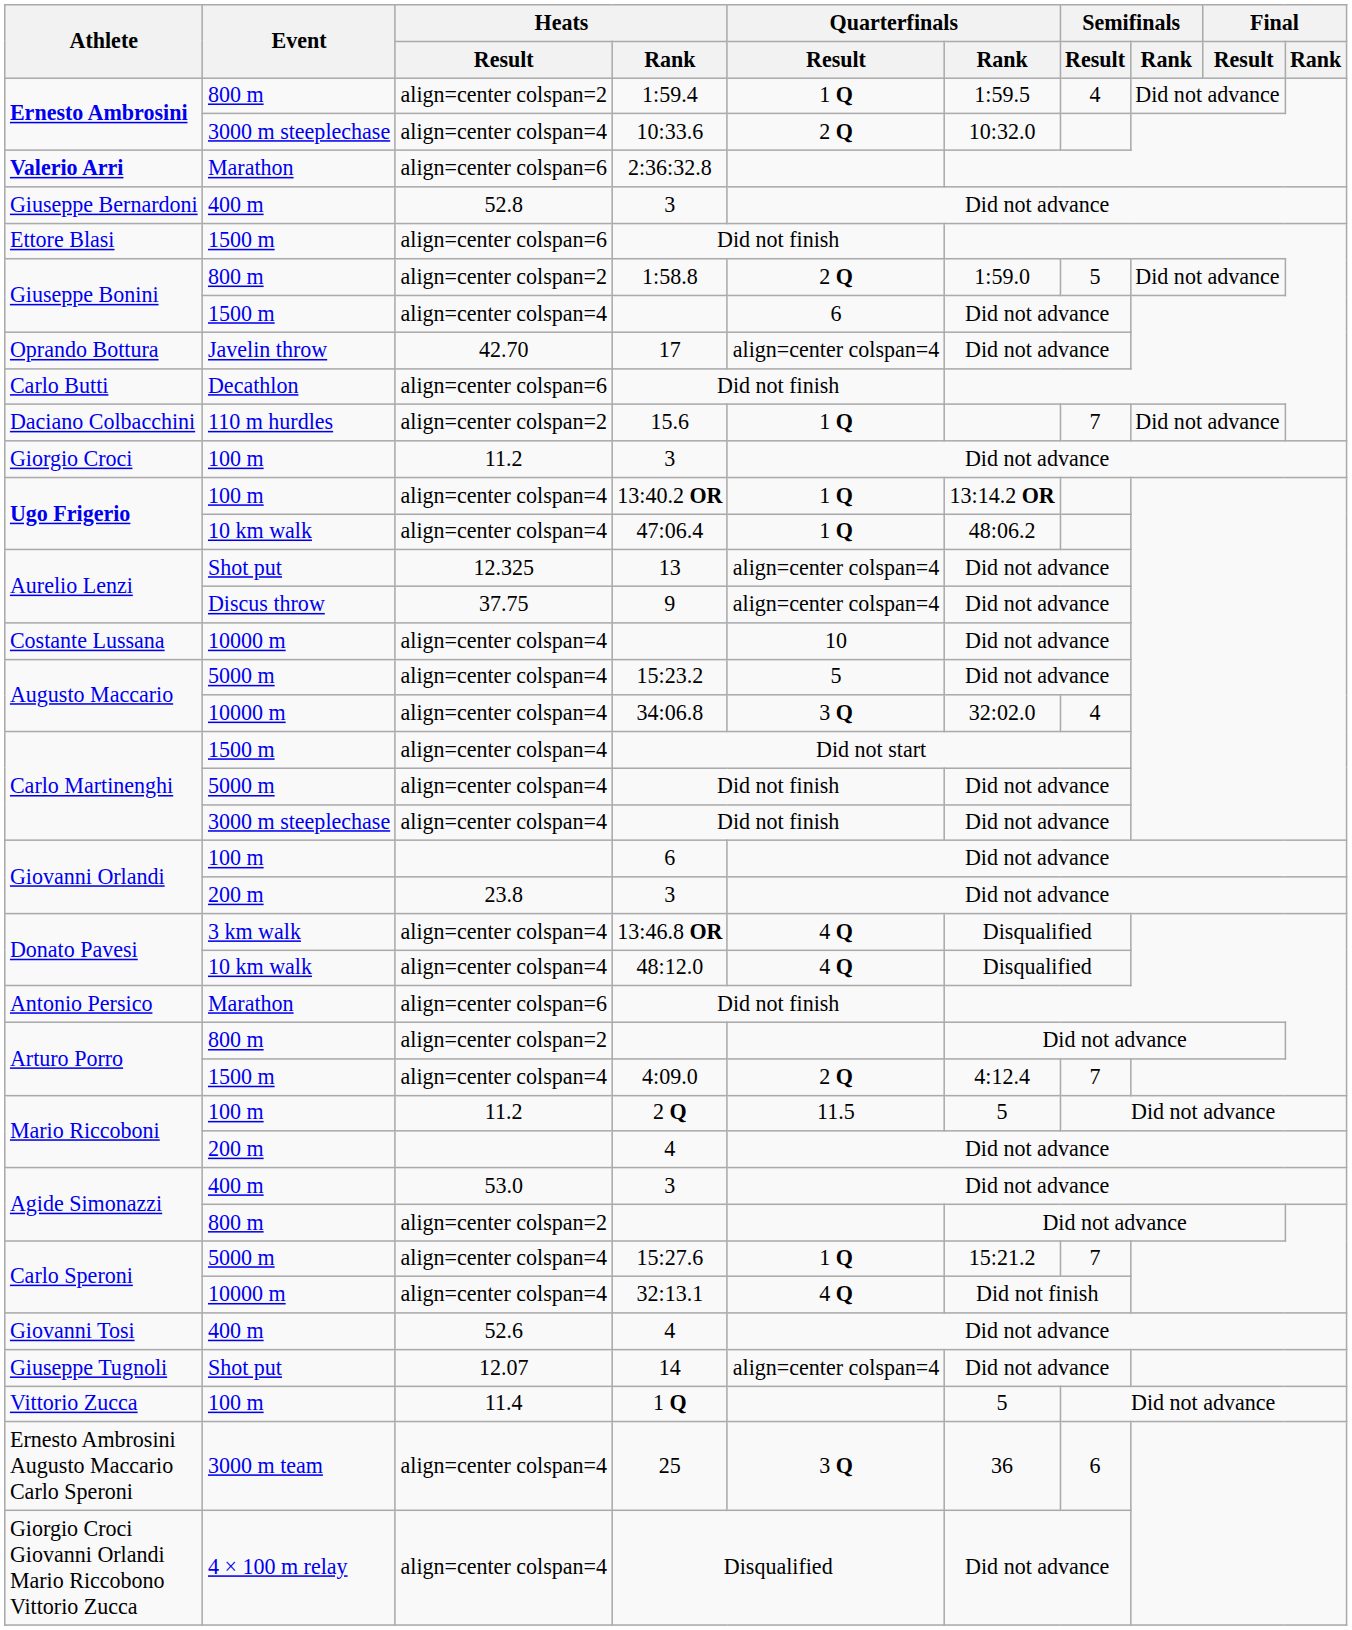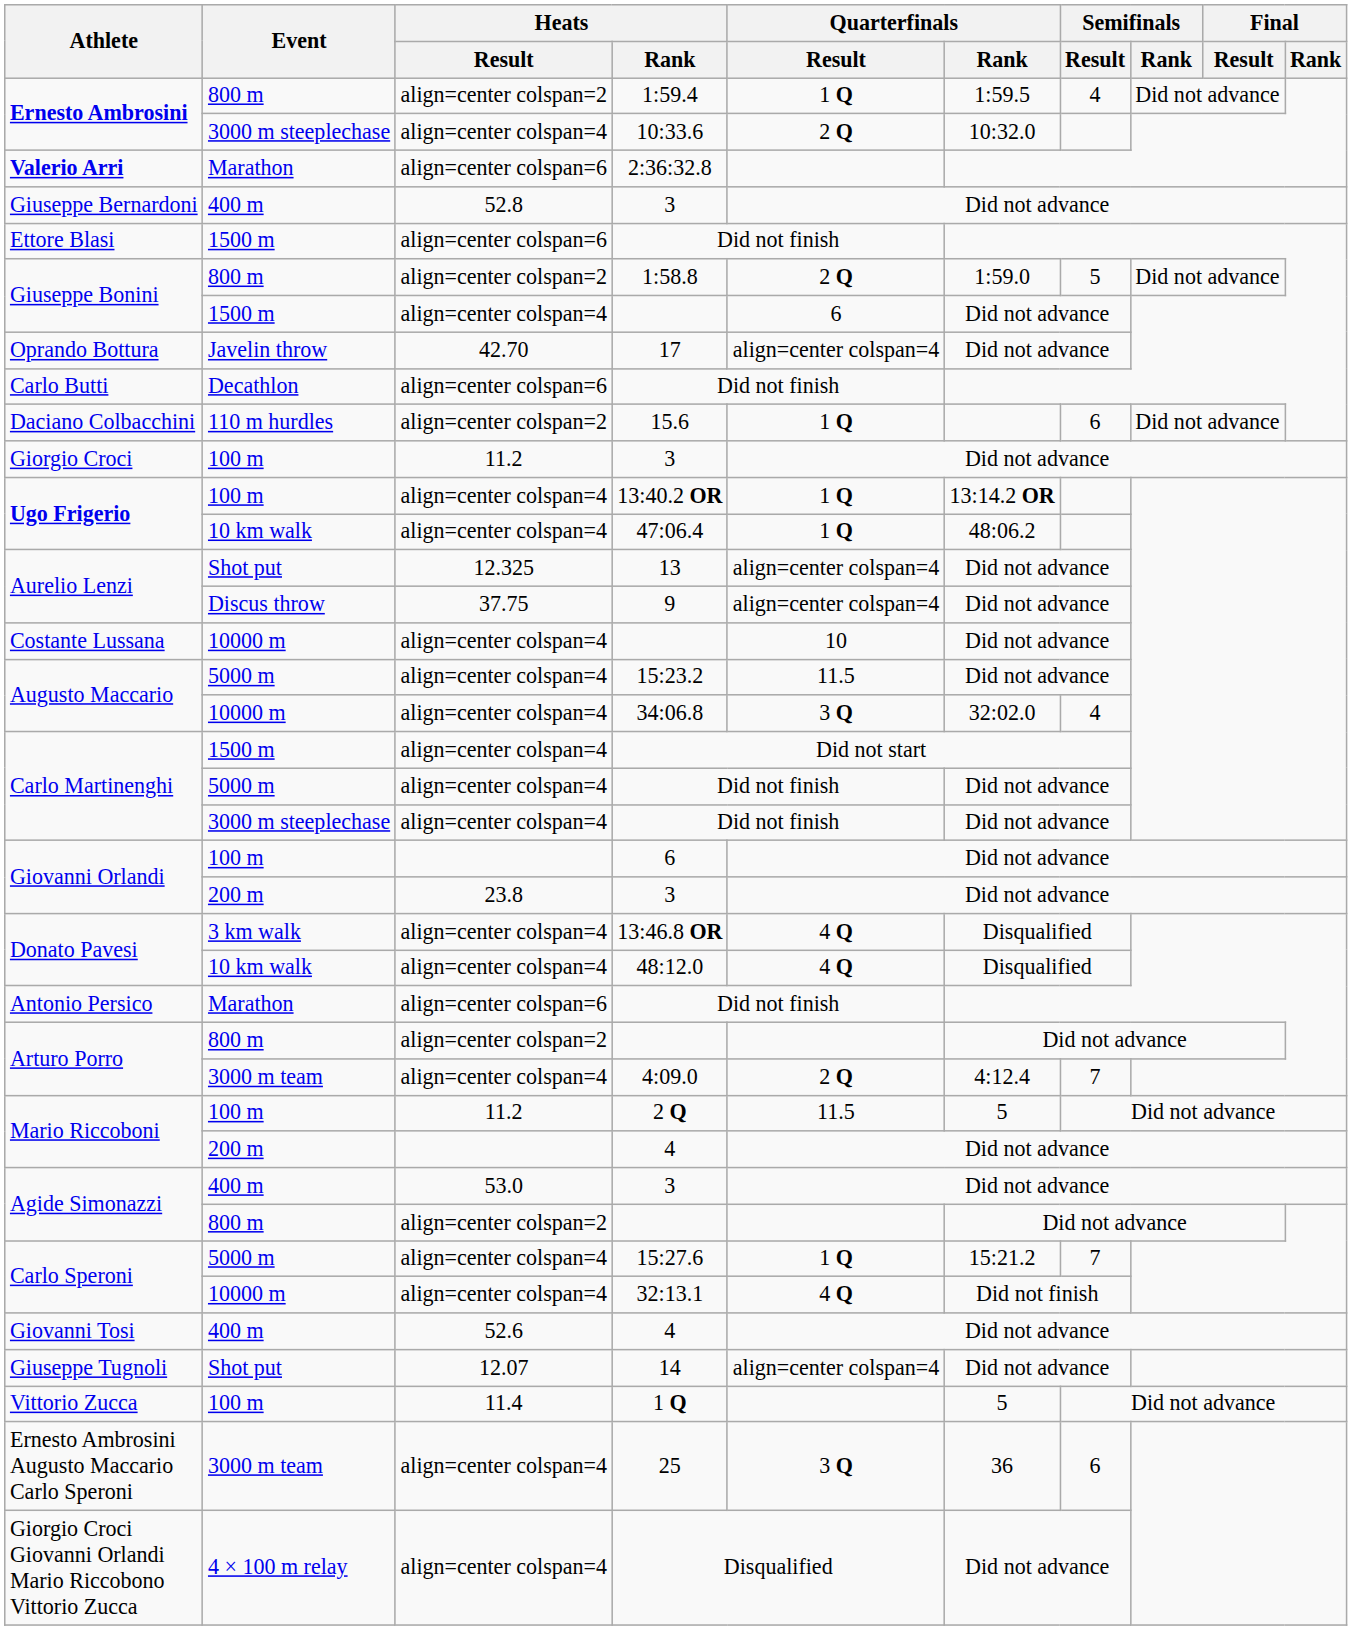(1095, 422) 7 -> (1095, 422) 6
(836, 677) 5 -> (836, 677) 11.5
(241, 1076) 1500 m -> (265, 1076) 3000 m team
